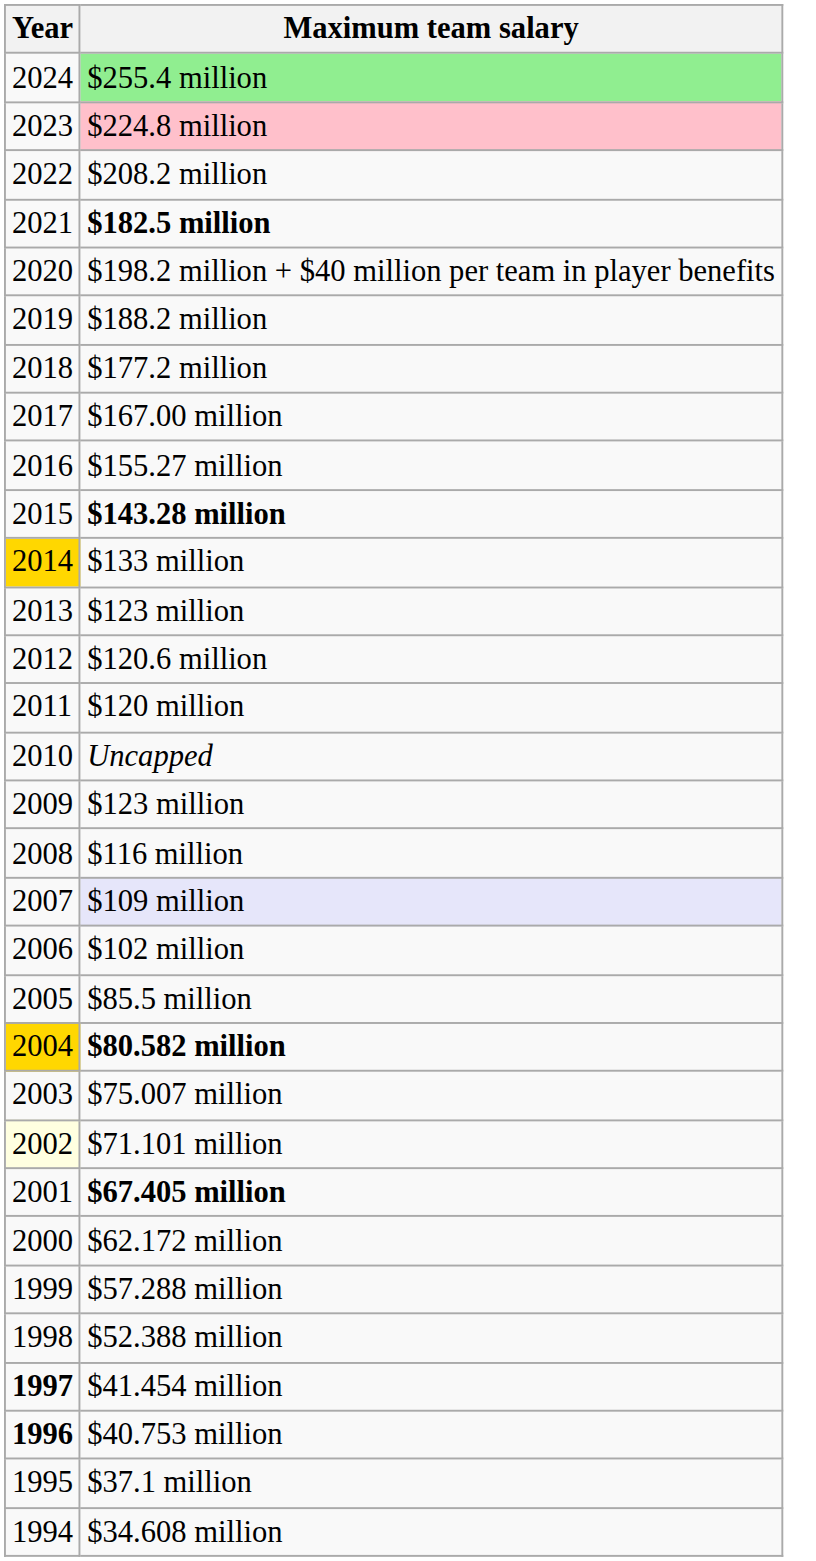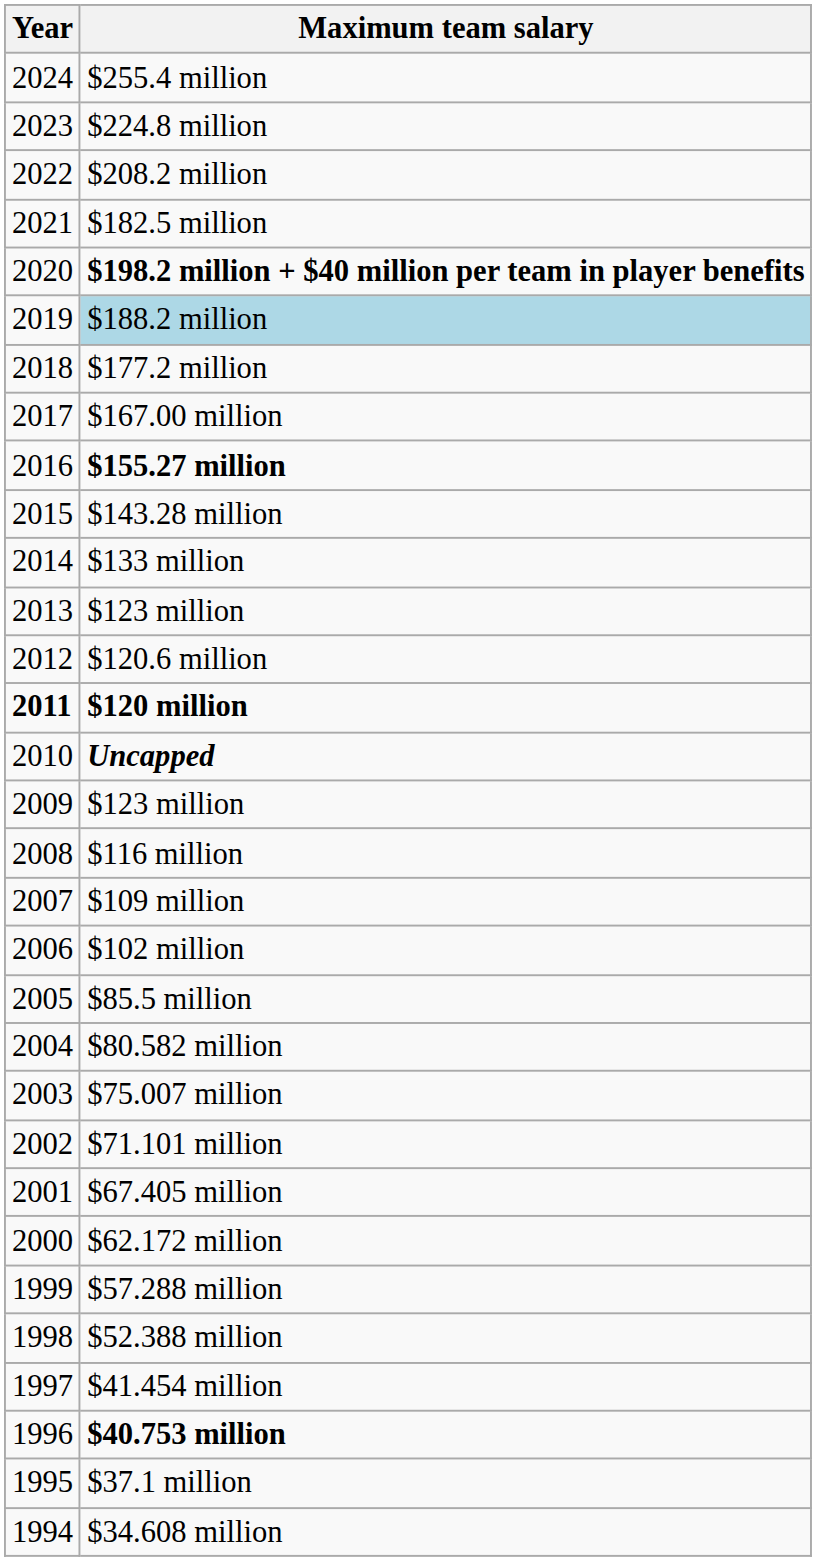(177, 77) lightgreen background -> (177, 77) no background
(177, 125) pink background -> (177, 125) no background
(179, 222) bold -> (177, 222) normal
(431, 271) normal -> (446, 271) bold
(177, 319) no background -> (177, 319) lightblue background
(185, 464) normal -> (187, 464) bold
(187, 513) bold -> (185, 513) normal
(43, 561) gold background -> (43, 561) no background
(42, 707) normal -> (42, 707) bold
(166, 707) normal -> (167, 707) bold
(150, 755) normal -> (151, 755) bold
(166, 901) lavender background -> (166, 901) no background
(43, 1046) gold background -> (43, 1046) no background
(187, 1046) bold -> (185, 1046) normal
(43, 1143) lightyellow background -> (43, 1143) no background
(187, 1191) bold -> (185, 1191) normal
(43, 1385) bold -> (43, 1385) normal
(43, 1434) bold -> (43, 1434) normal
(185, 1434) normal -> (187, 1434) bold
